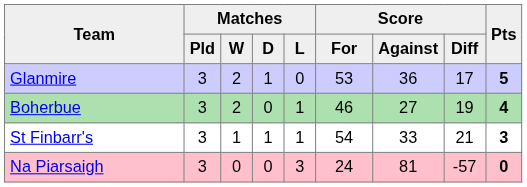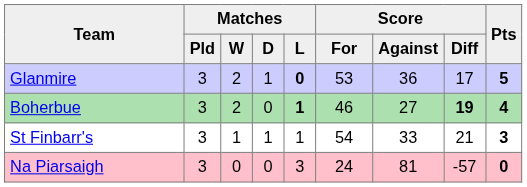(300, 78) normal -> (300, 78) bold
(300, 108) normal -> (300, 108) bold
(465, 108) normal -> (465, 108) bold
